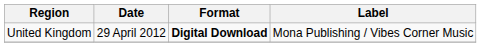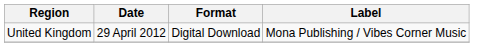(219, 32) bold -> (216, 32) normal
